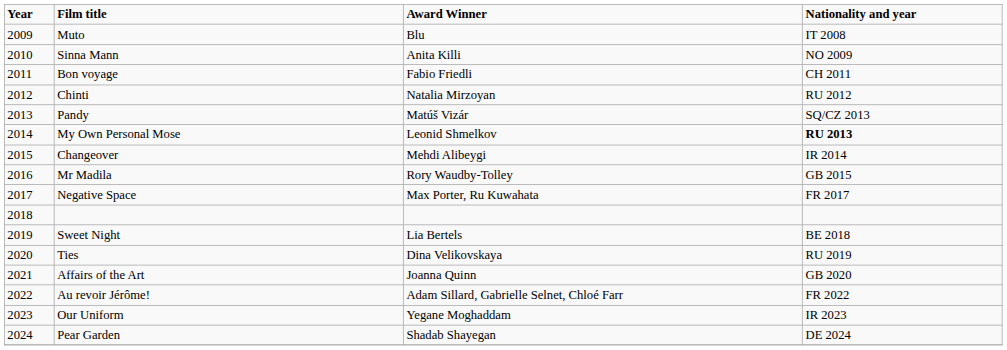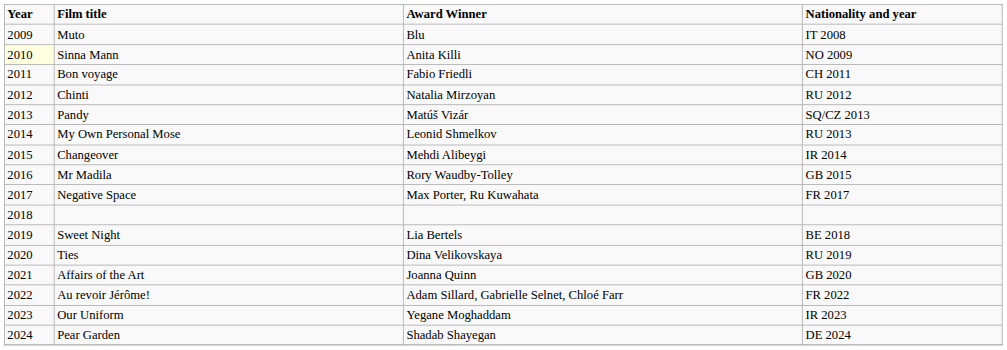(20, 54) no background -> (20, 54) lightyellow background
(829, 134) bold -> (829, 134) normal
